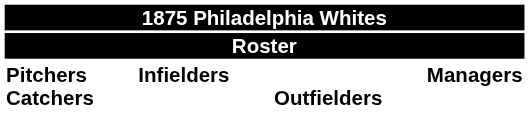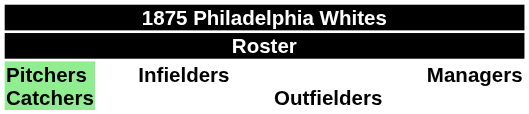(50, 86) no background -> (50, 86) lightgreen background
